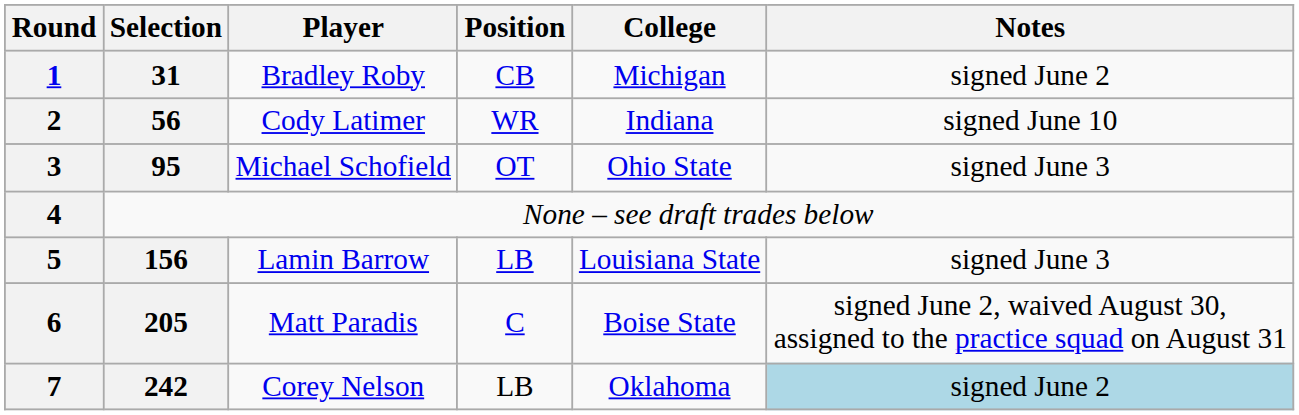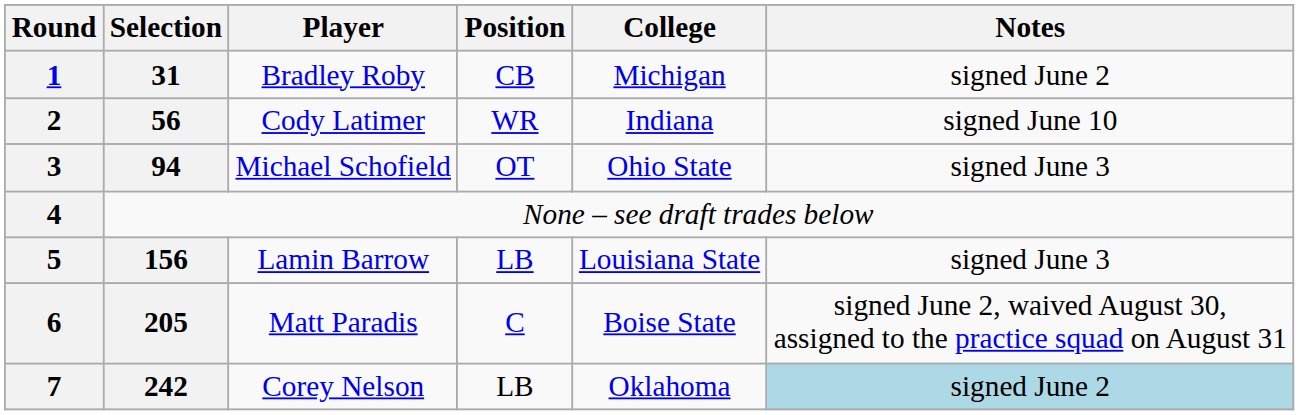(166, 167) 95 -> (166, 167) 94
